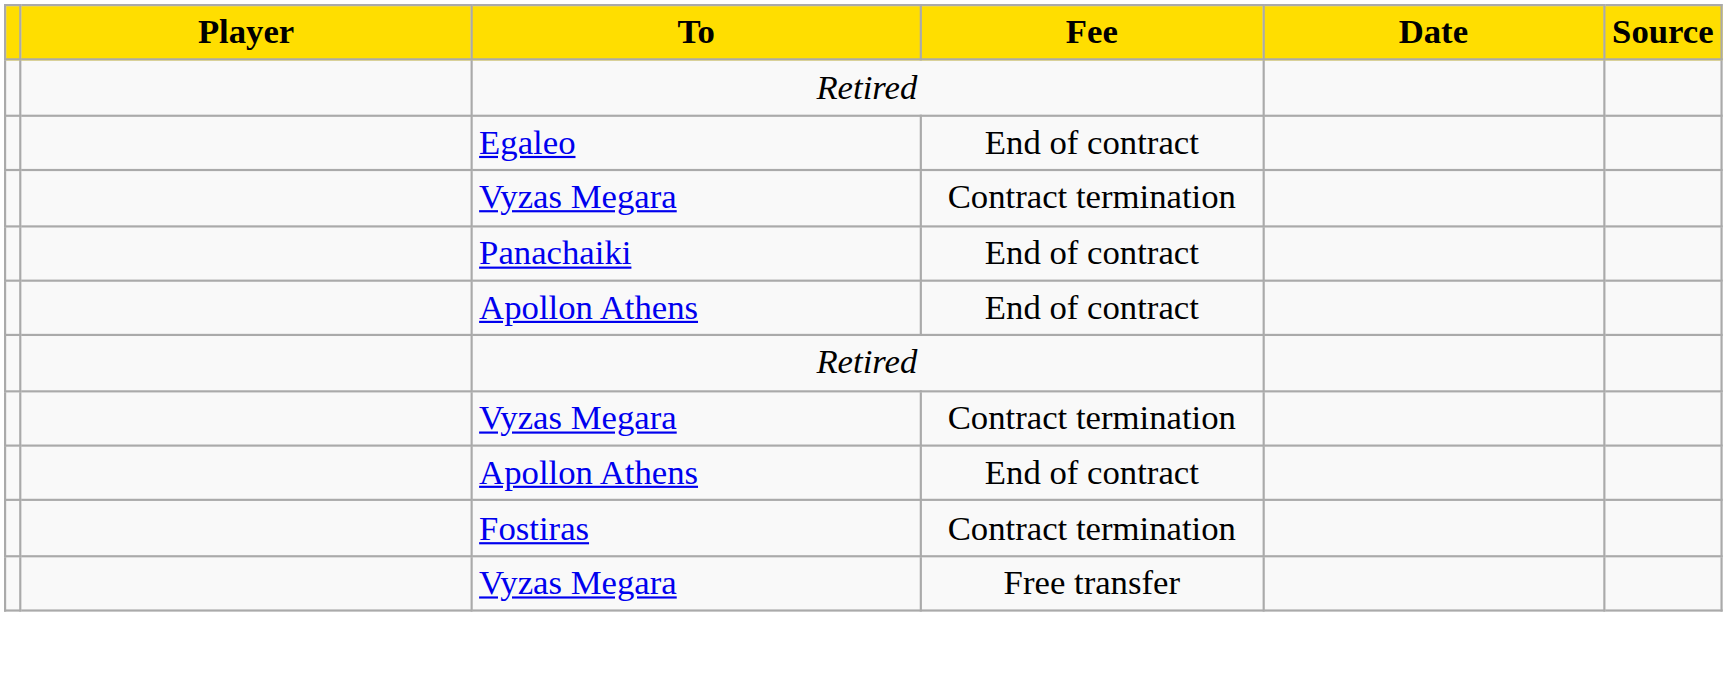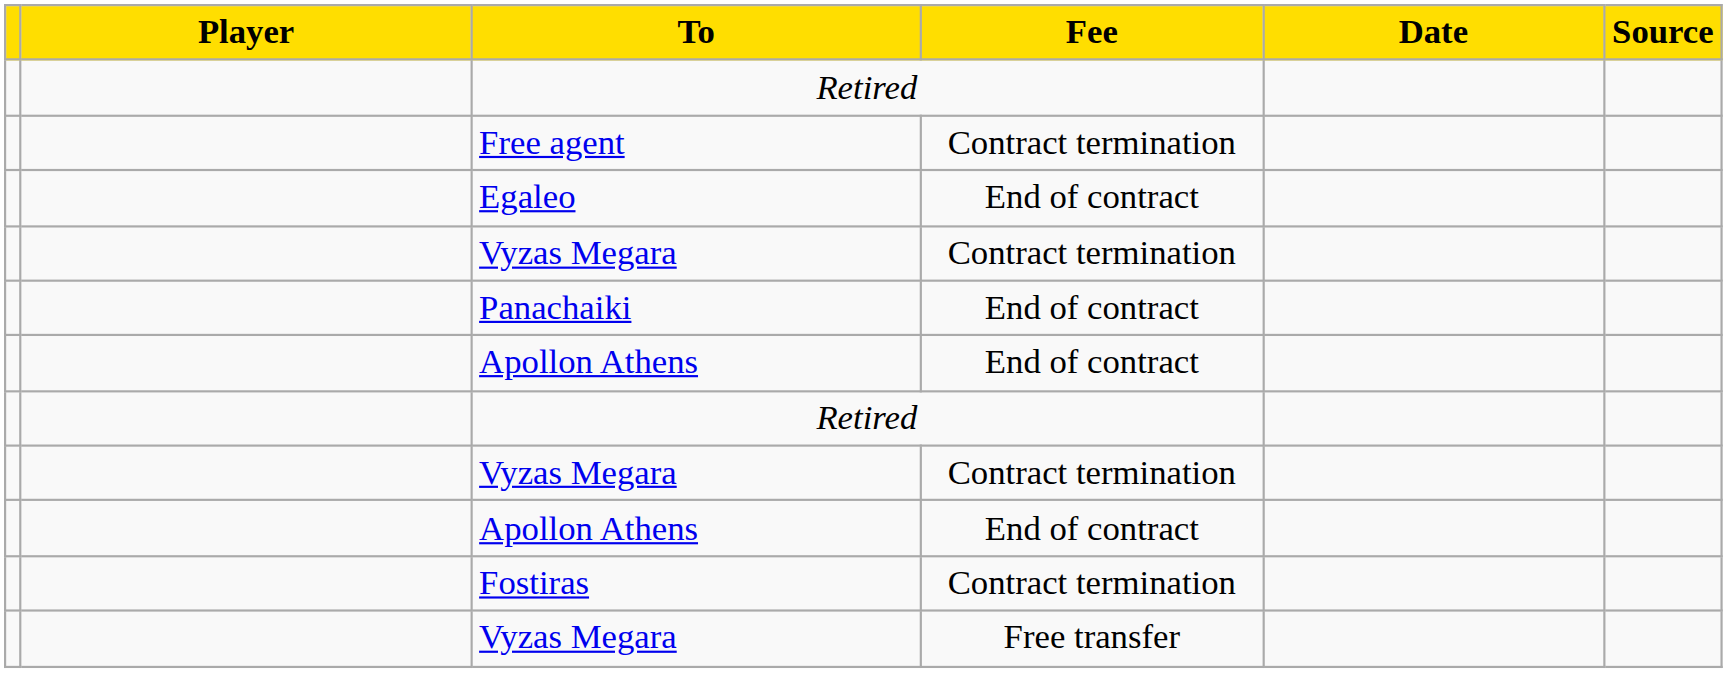+ row: (552, 142)
